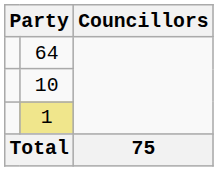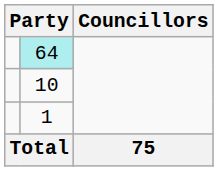(47, 53) no background -> (47, 53) paleturquoise background
(47, 117) khaki background -> (47, 117) no background
